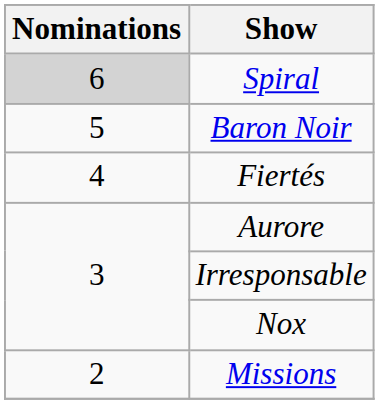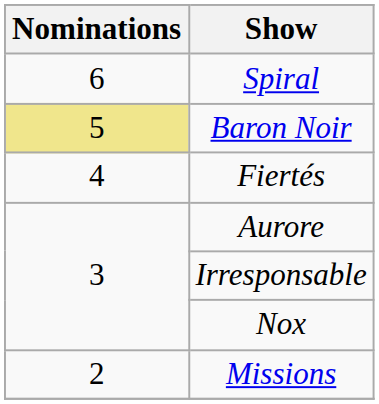(97, 78) lightgrey background -> (97, 78) no background
(97, 127) no background -> (97, 127) khaki background
